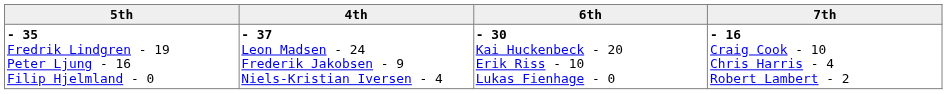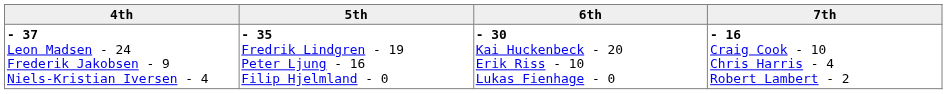columns swapped: (356, 14) <-> (122, 14)
